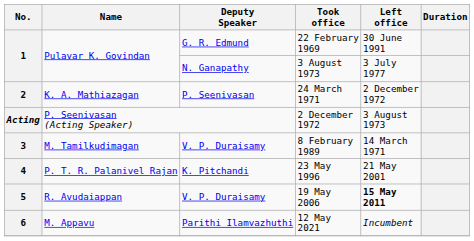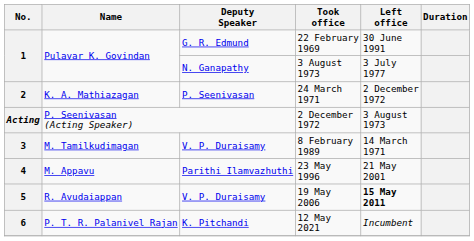(111, 171) P. T. R. Palanivel Rajan -> (69, 171) M. Appavu
(215, 171) K. Pitchandi -> (238, 171) Parithi Ilamvazhuthi
(69, 223) M. Appavu -> (111, 223) P. T. R. Palanivel Rajan
(238, 223) Parithi Ilamvazhuthi -> (215, 223) K. Pitchandi
